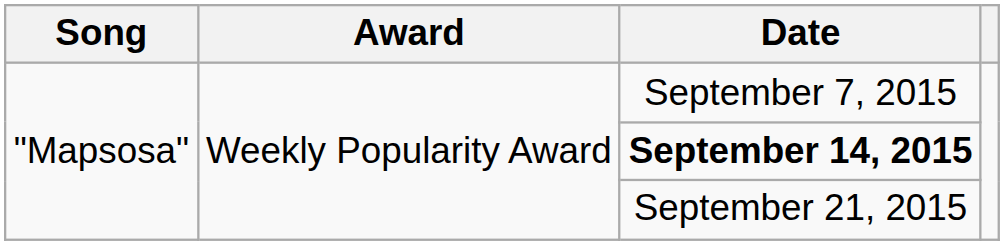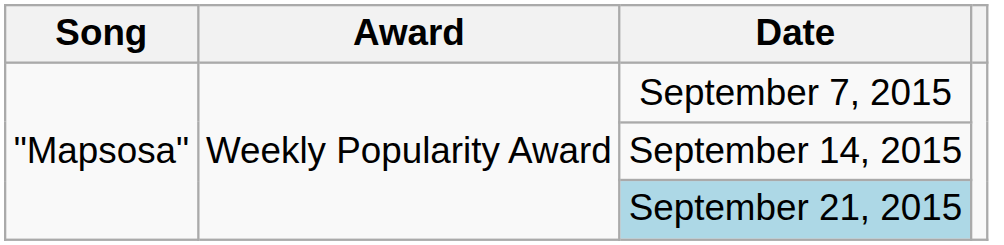(801, 150) bold -> (795, 150) normal
(801, 208) no background -> (795, 208) lightblue background
